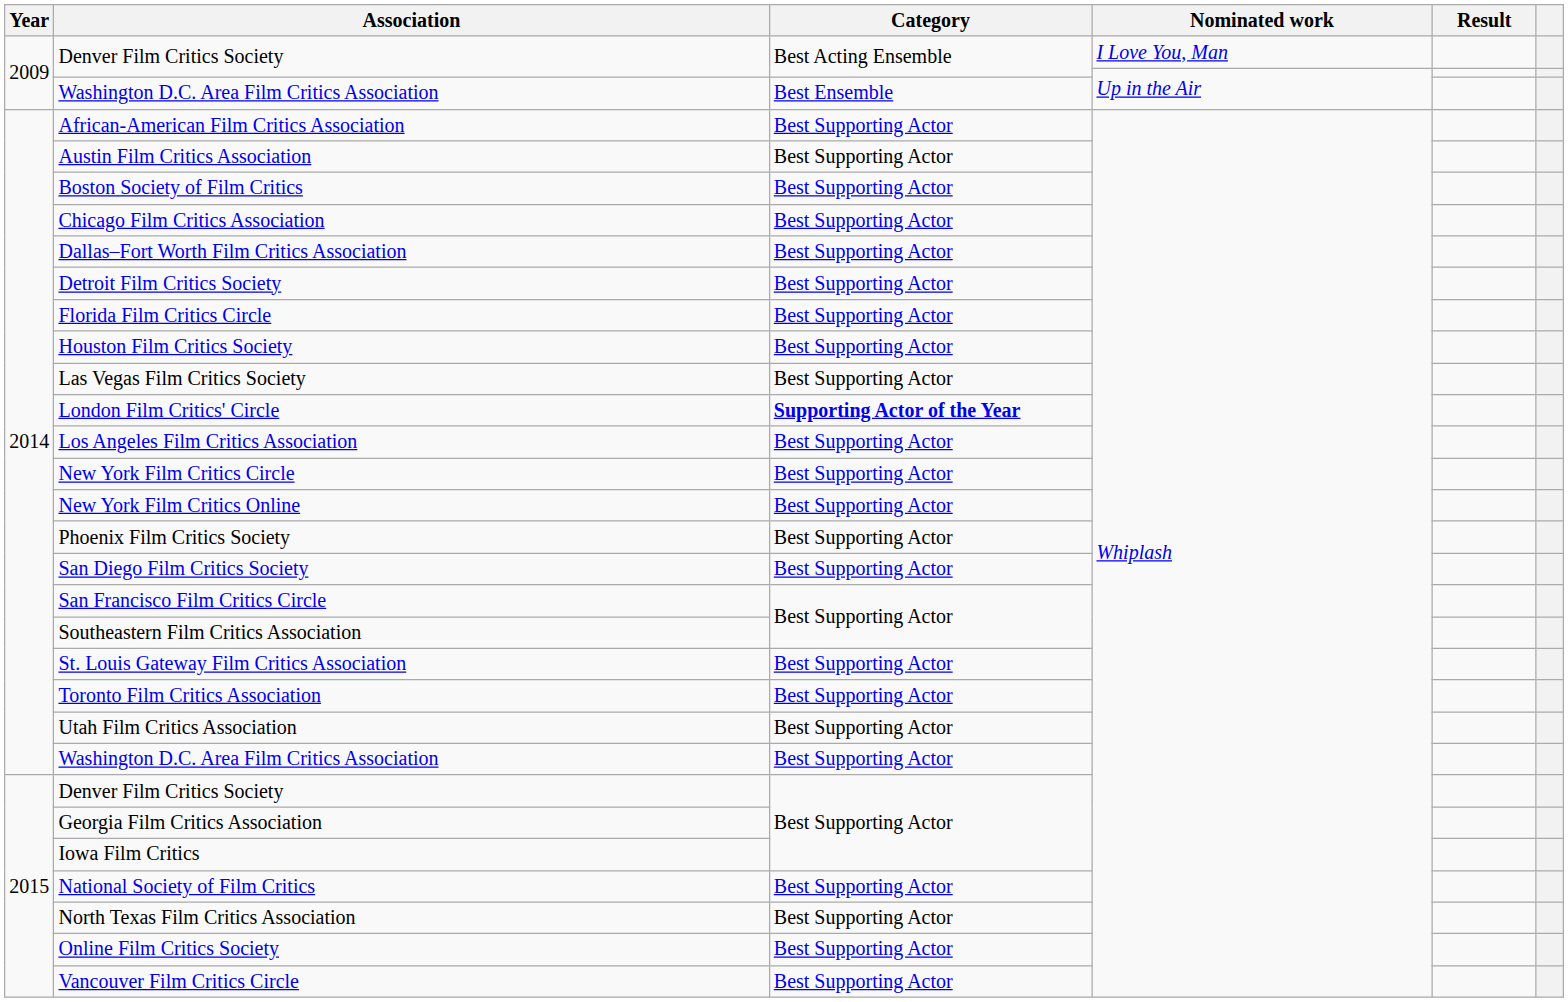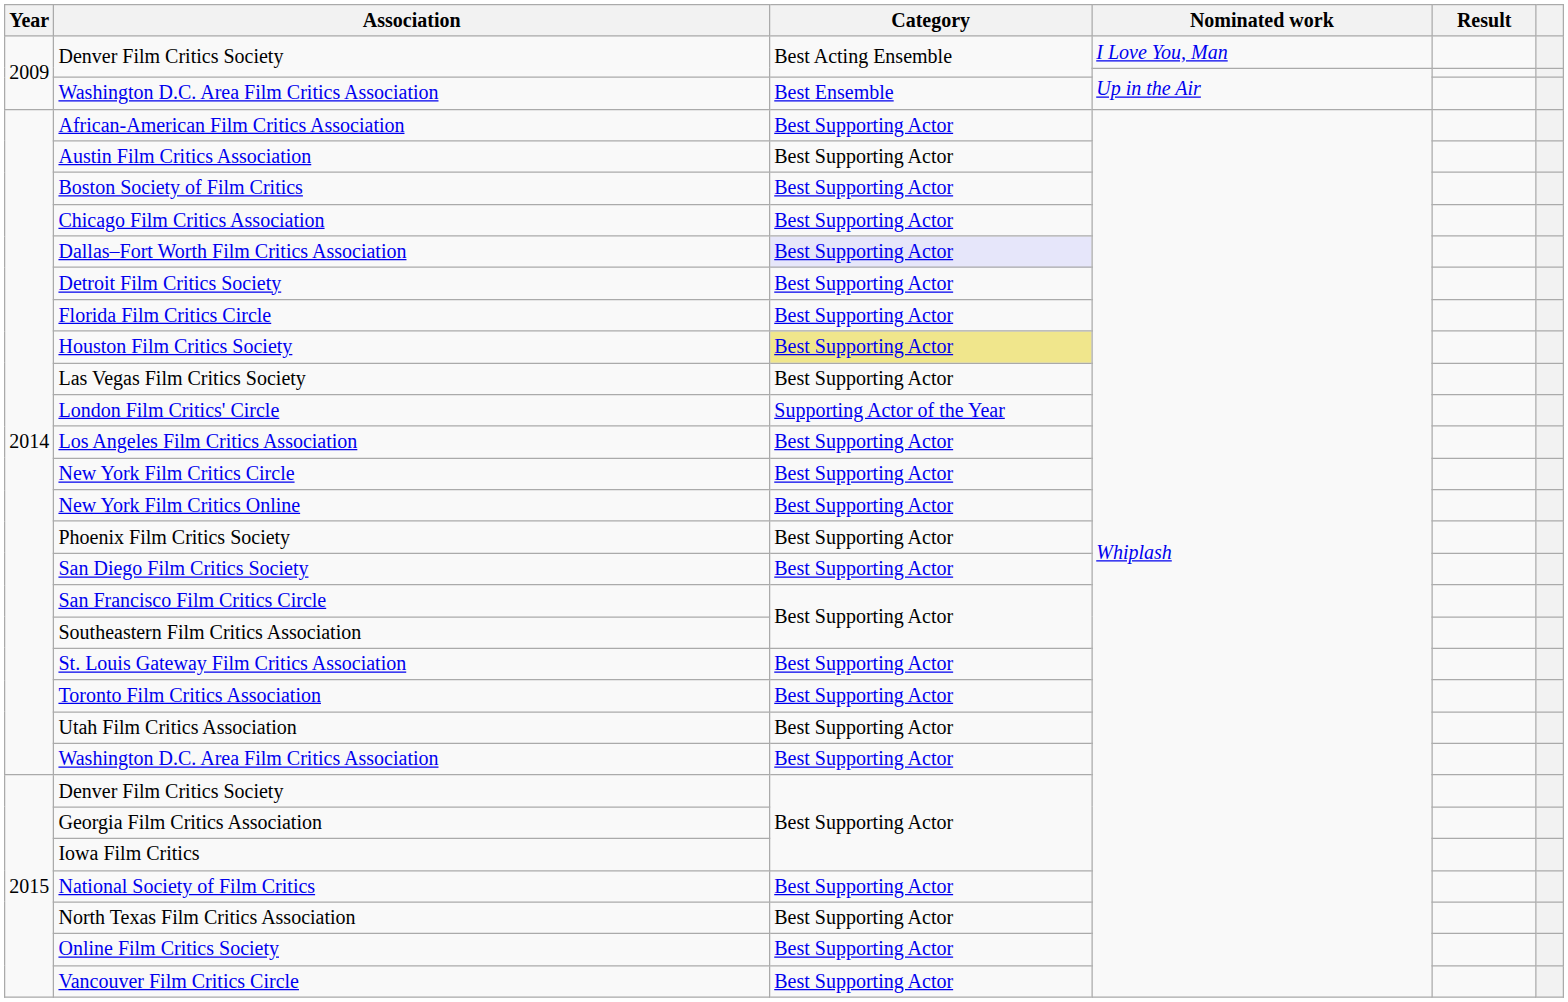(863, 251) no background -> (864, 251) lavender background
(863, 346) no background -> (864, 346) khaki background
(897, 410) bold -> (890, 410) normal
